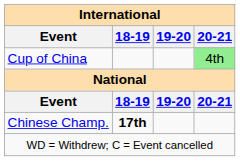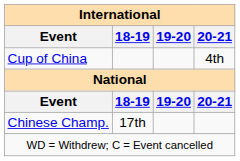(215, 58) lightgreen background -> (215, 58) no background
(133, 123) bold -> (133, 123) normal
